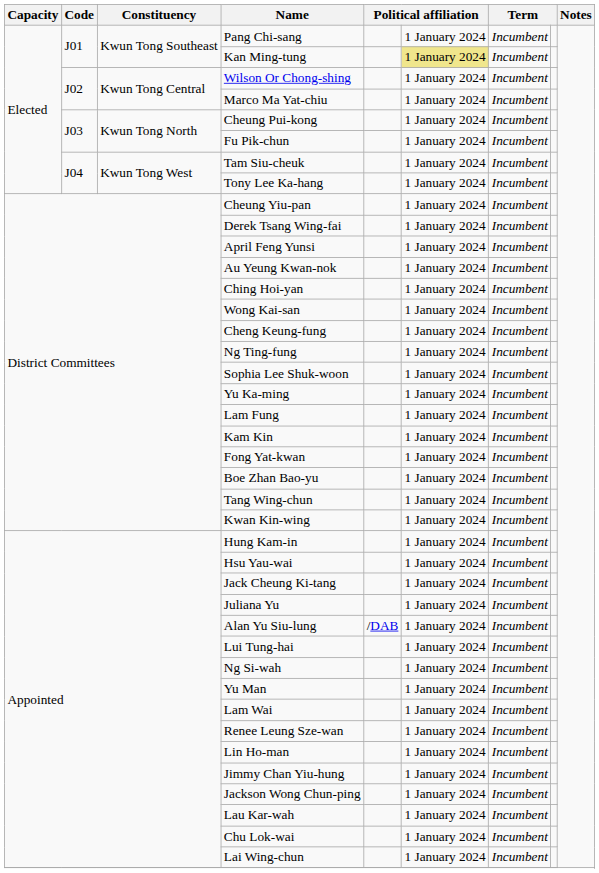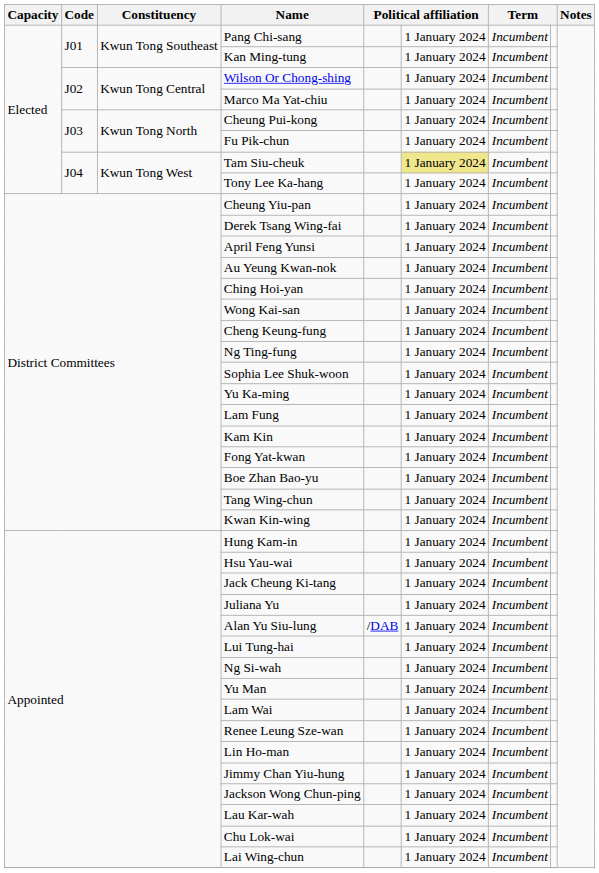(445, 57) khaki background -> (445, 57) no background
(445, 162) no background -> (445, 162) khaki background
